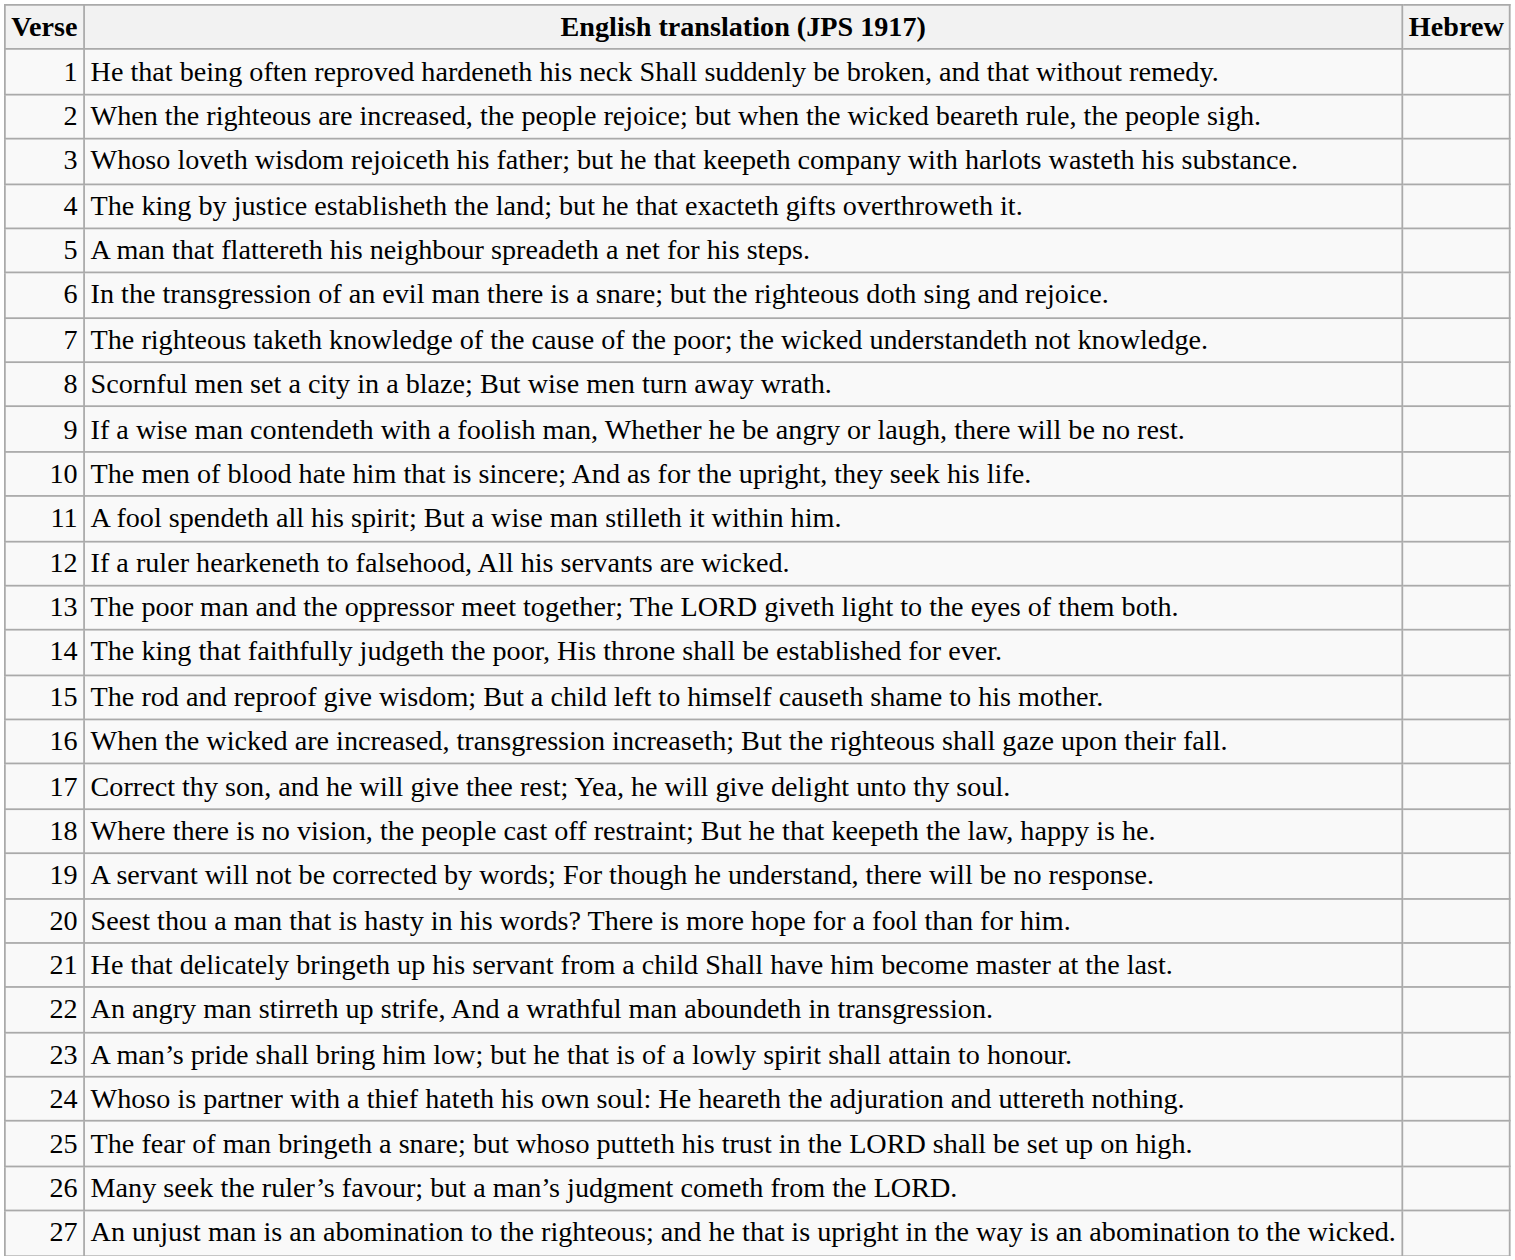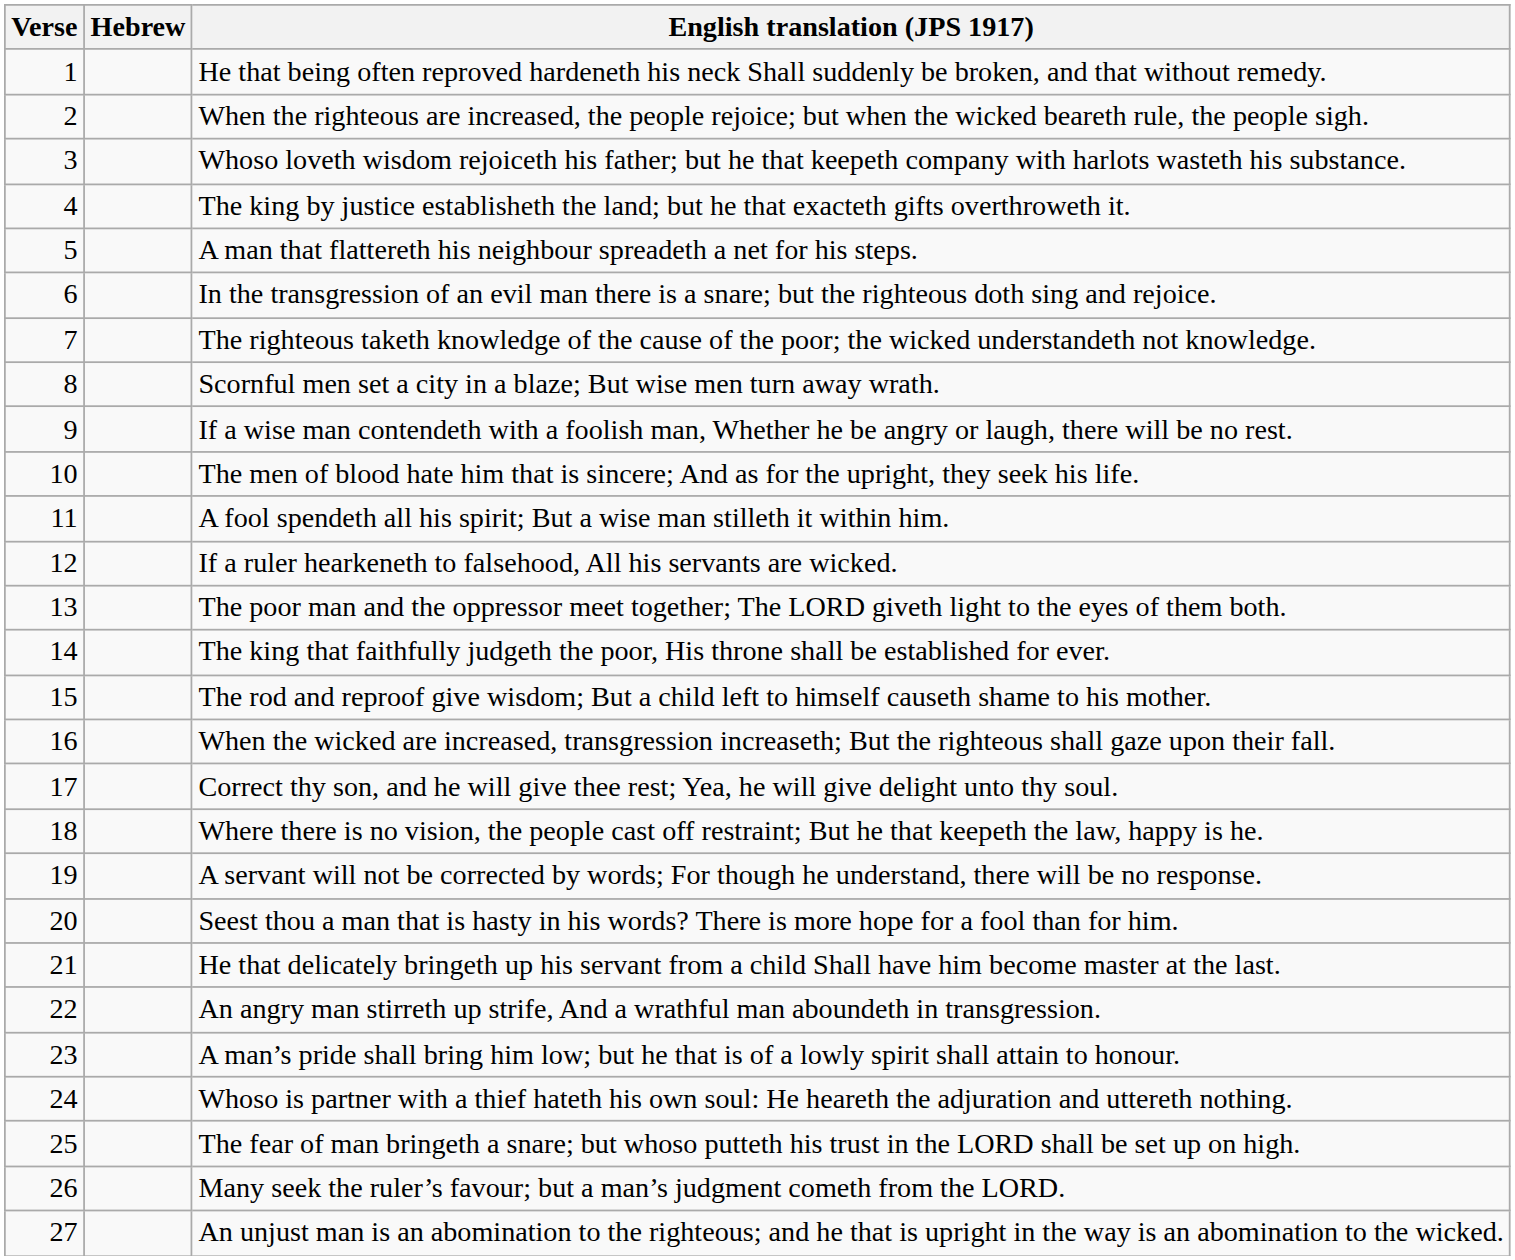columns swapped: (1456, 26) <-> (743, 26)
